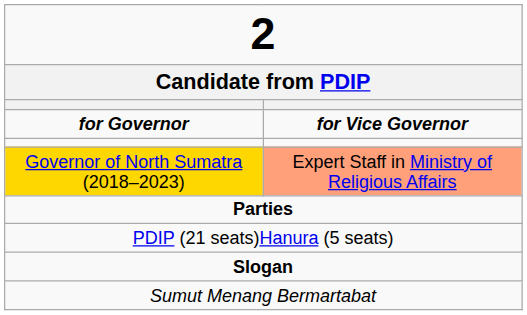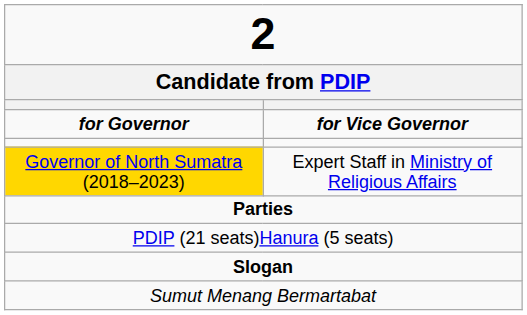(392, 171) lightsalmon background -> (392, 171) no background
